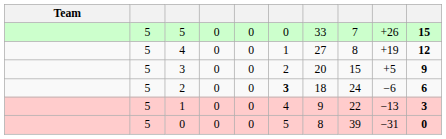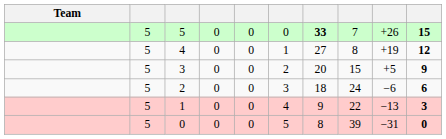(320, 32) normal -> (320, 32) bold
(286, 87) bold -> (286, 87) normal
